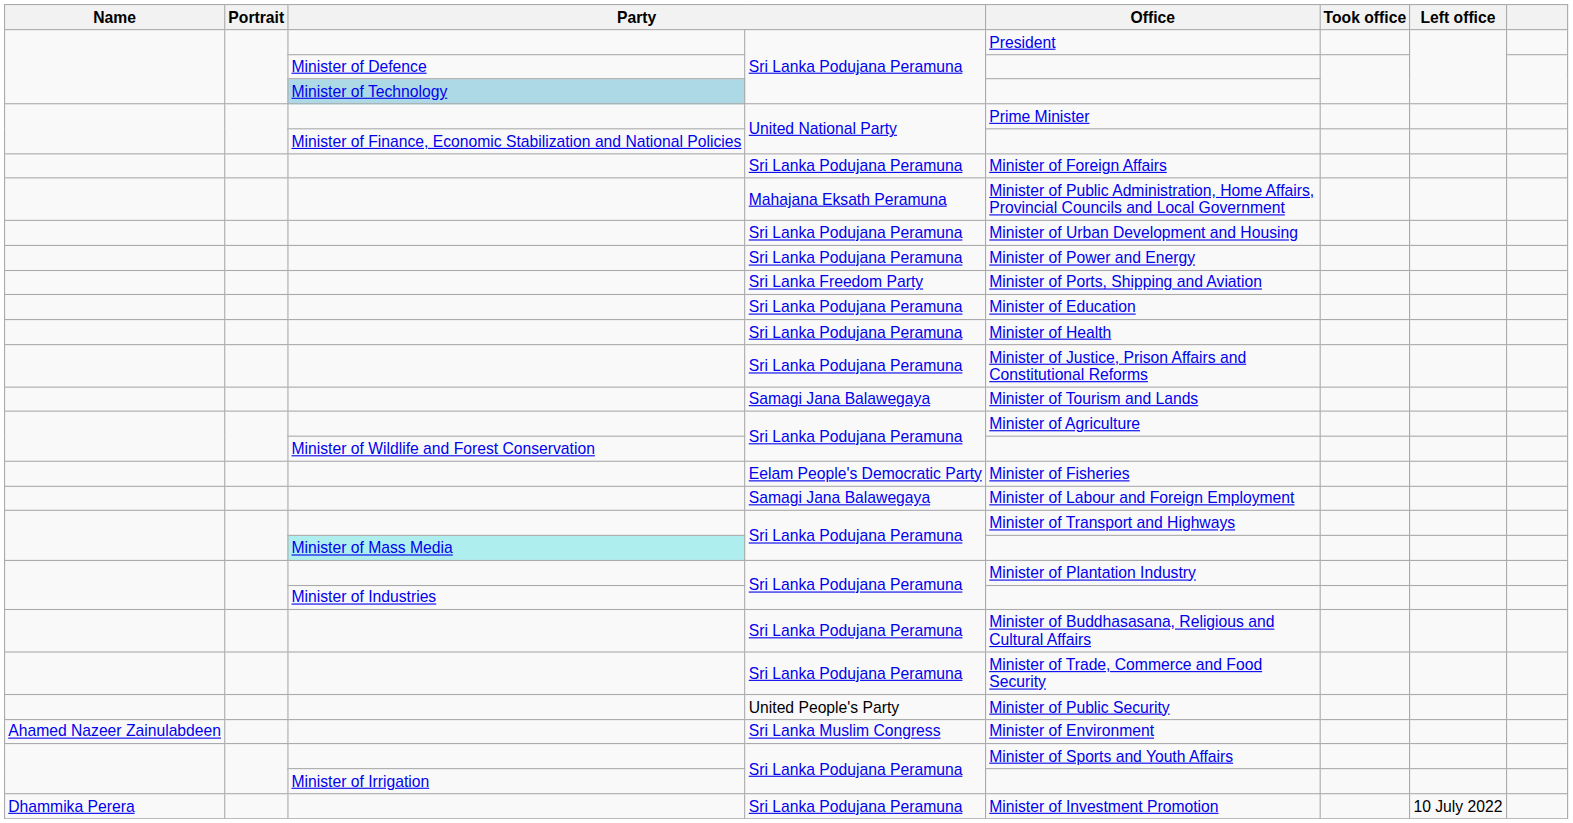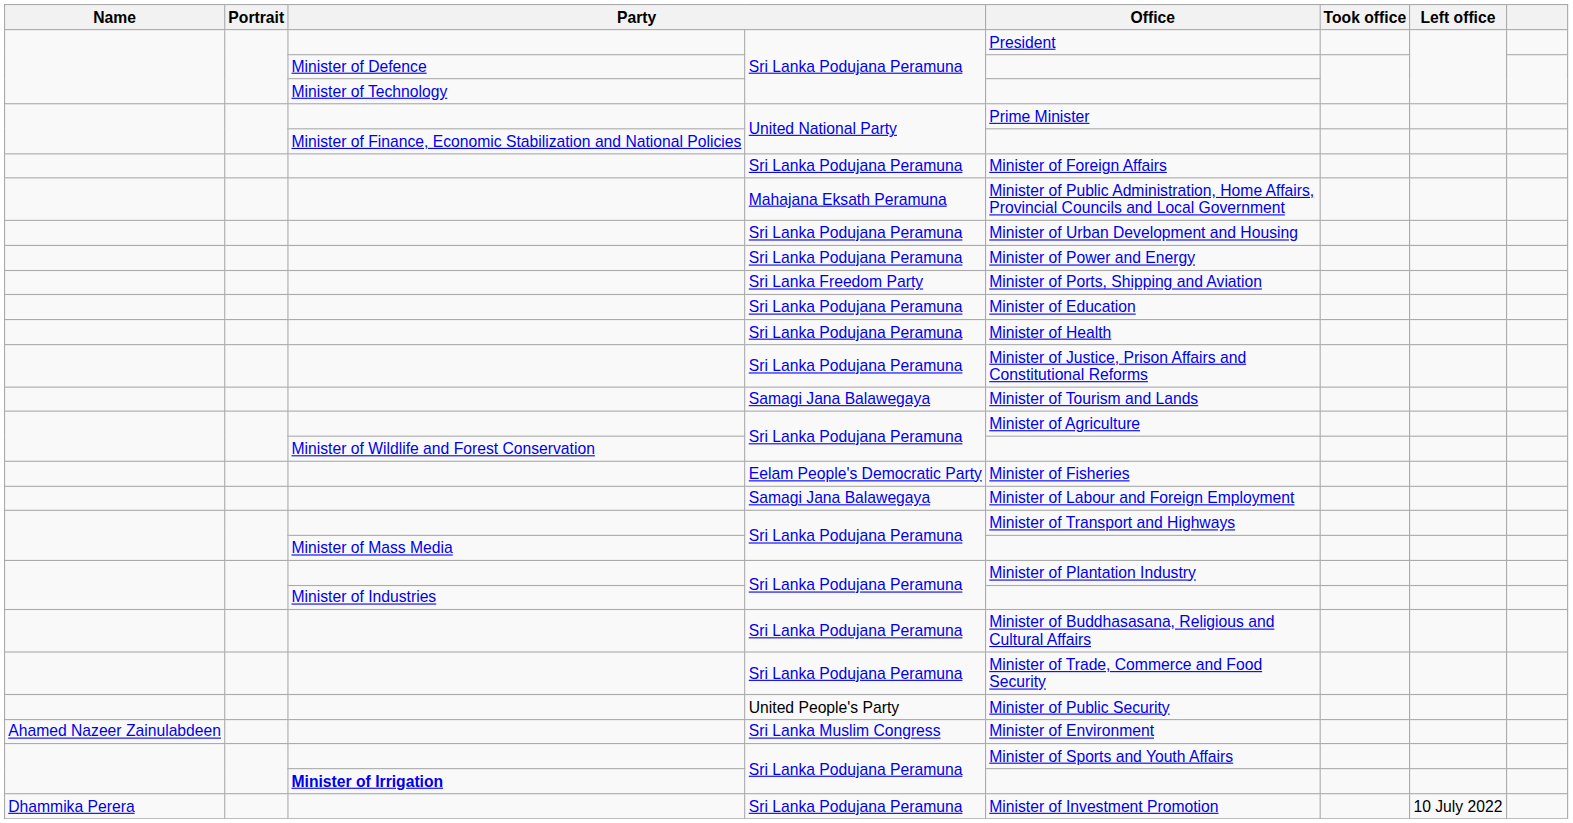(369, 92) lightblue background -> (369, 92) no background
(372, 548) paleturquoise background -> (372, 548) no background
(360, 781) normal -> (367, 781) bold
